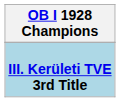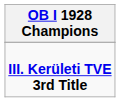(60, 77) lightblue background -> (60, 77) no background
